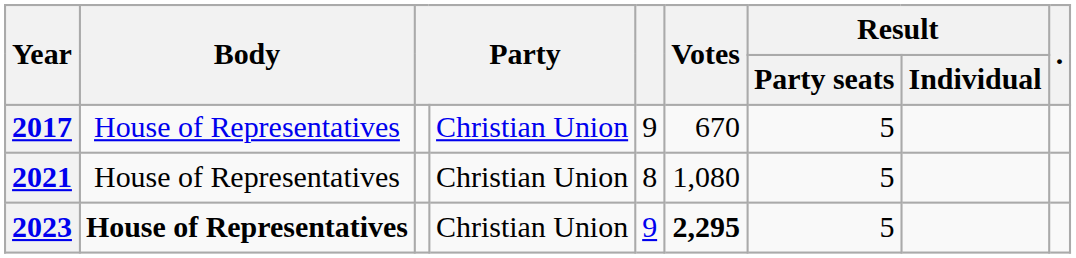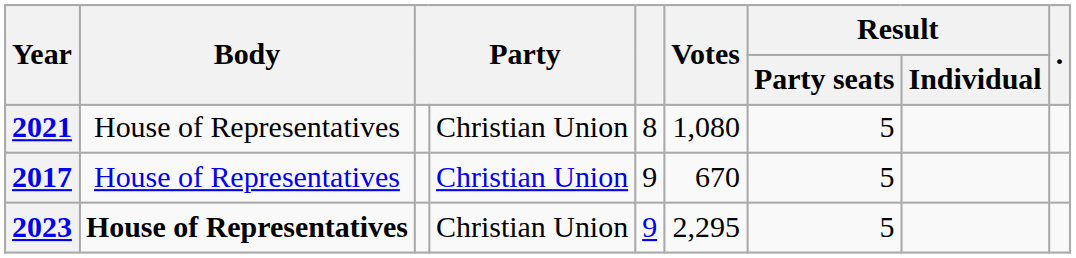rows swapped: (42, 128) <-> (42, 177)
(706, 227) bold -> (706, 227) normal
